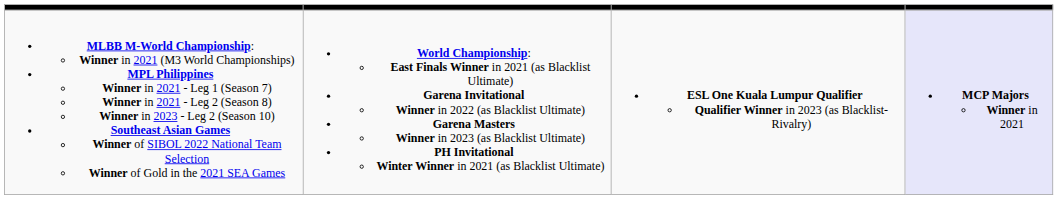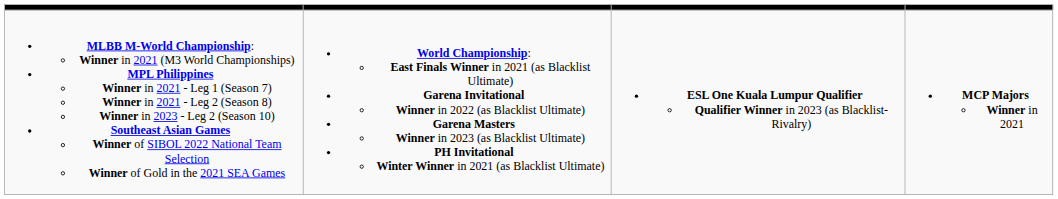(979, 110) lavender background -> (979, 110) no background
